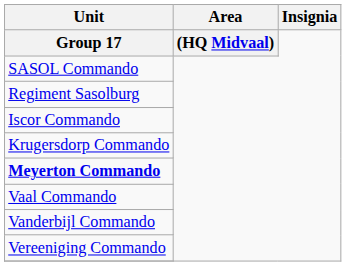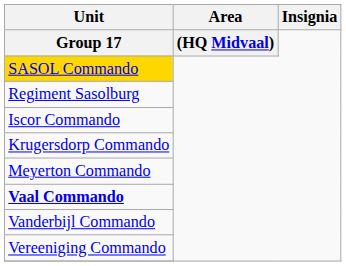(73, 68) no background -> (73, 68) gold background
(84, 171) bold -> (79, 171) normal
(62, 196) normal -> (66, 196) bold
